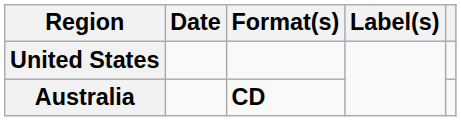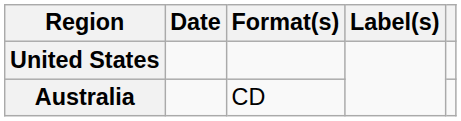(248, 97) bold -> (248, 97) normal
